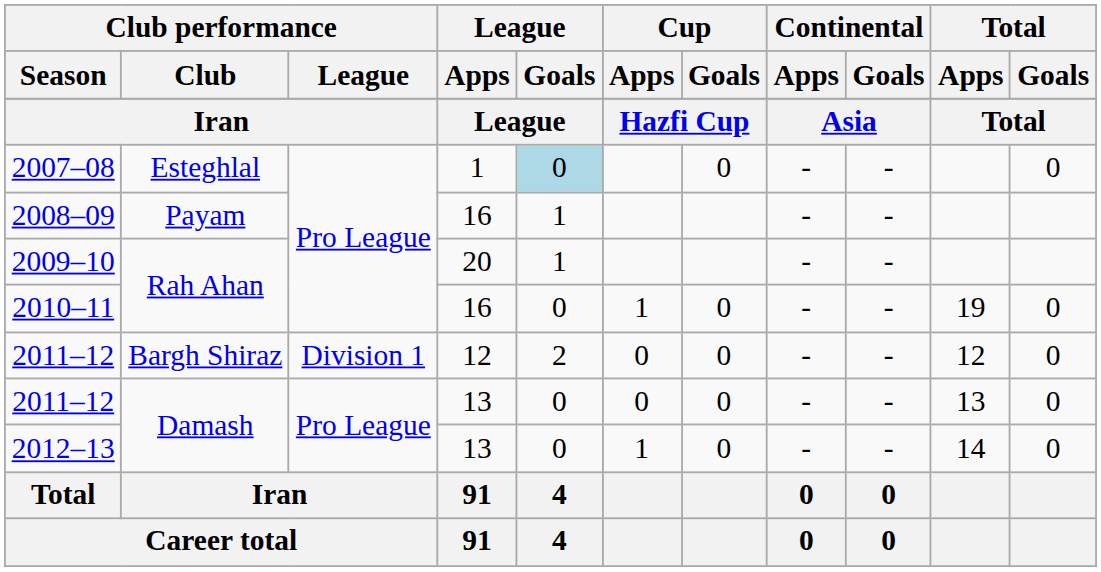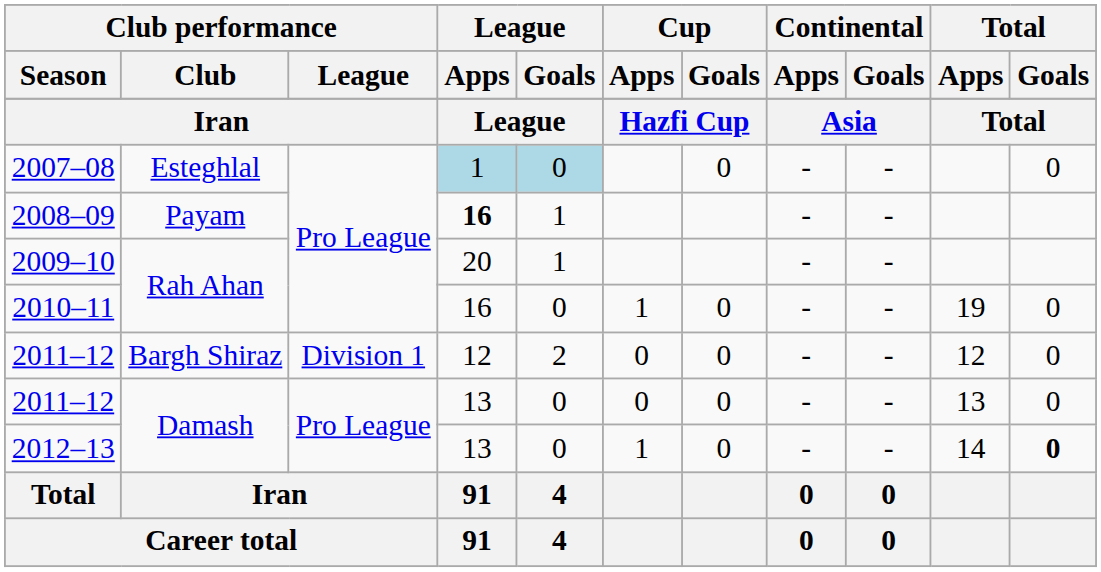(477, 167) no background -> (477, 167) lightblue background
(477, 214) normal -> (477, 214) bold
(1053, 448) normal -> (1053, 448) bold
